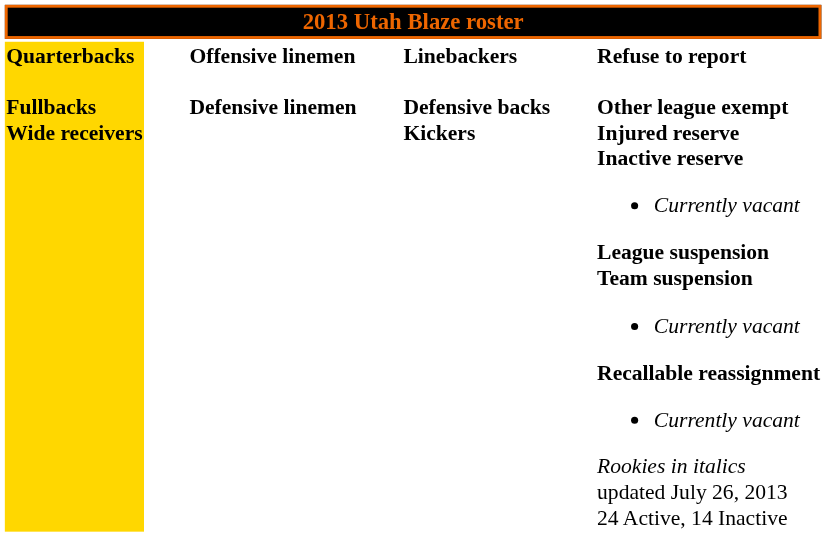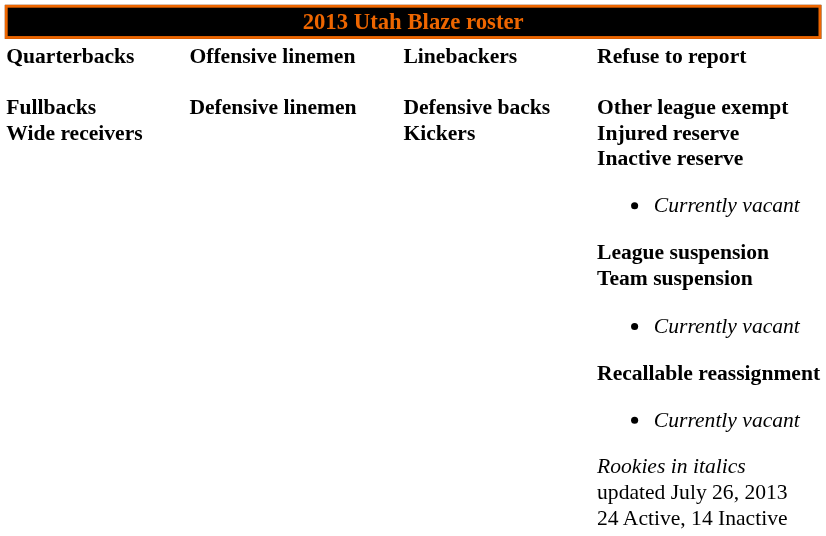(74, 94) gold background -> (74, 94) no background
